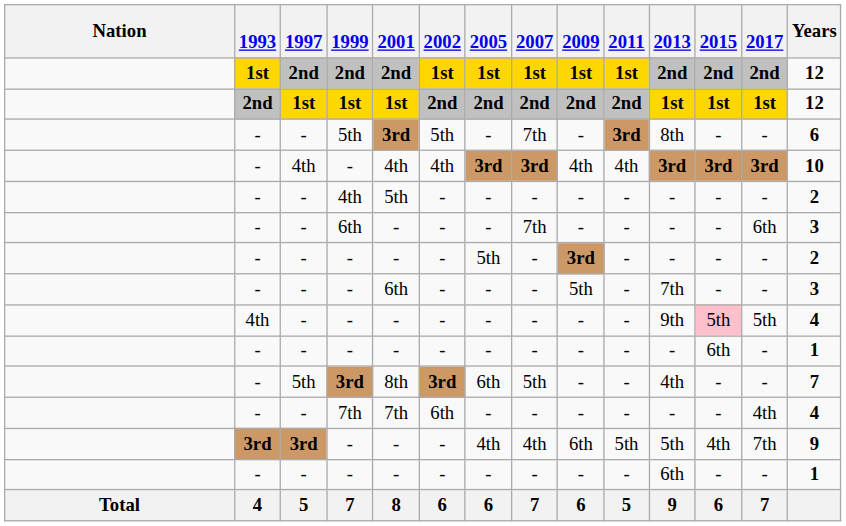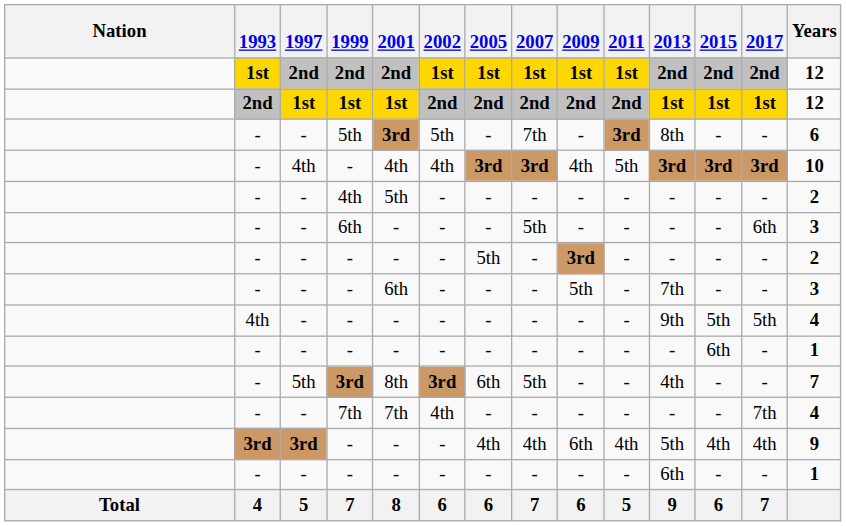(627, 165) 4th -> (627, 165) 5th
(535, 227) 7th -> (535, 227) 5th
(718, 320) pink background -> (718, 320) no background
(442, 412) 6th -> (442, 412) 4th
(765, 412) 4th -> (765, 412) 7th
(627, 443) 5th -> (627, 443) 4th
(765, 443) 7th -> (765, 443) 4th
